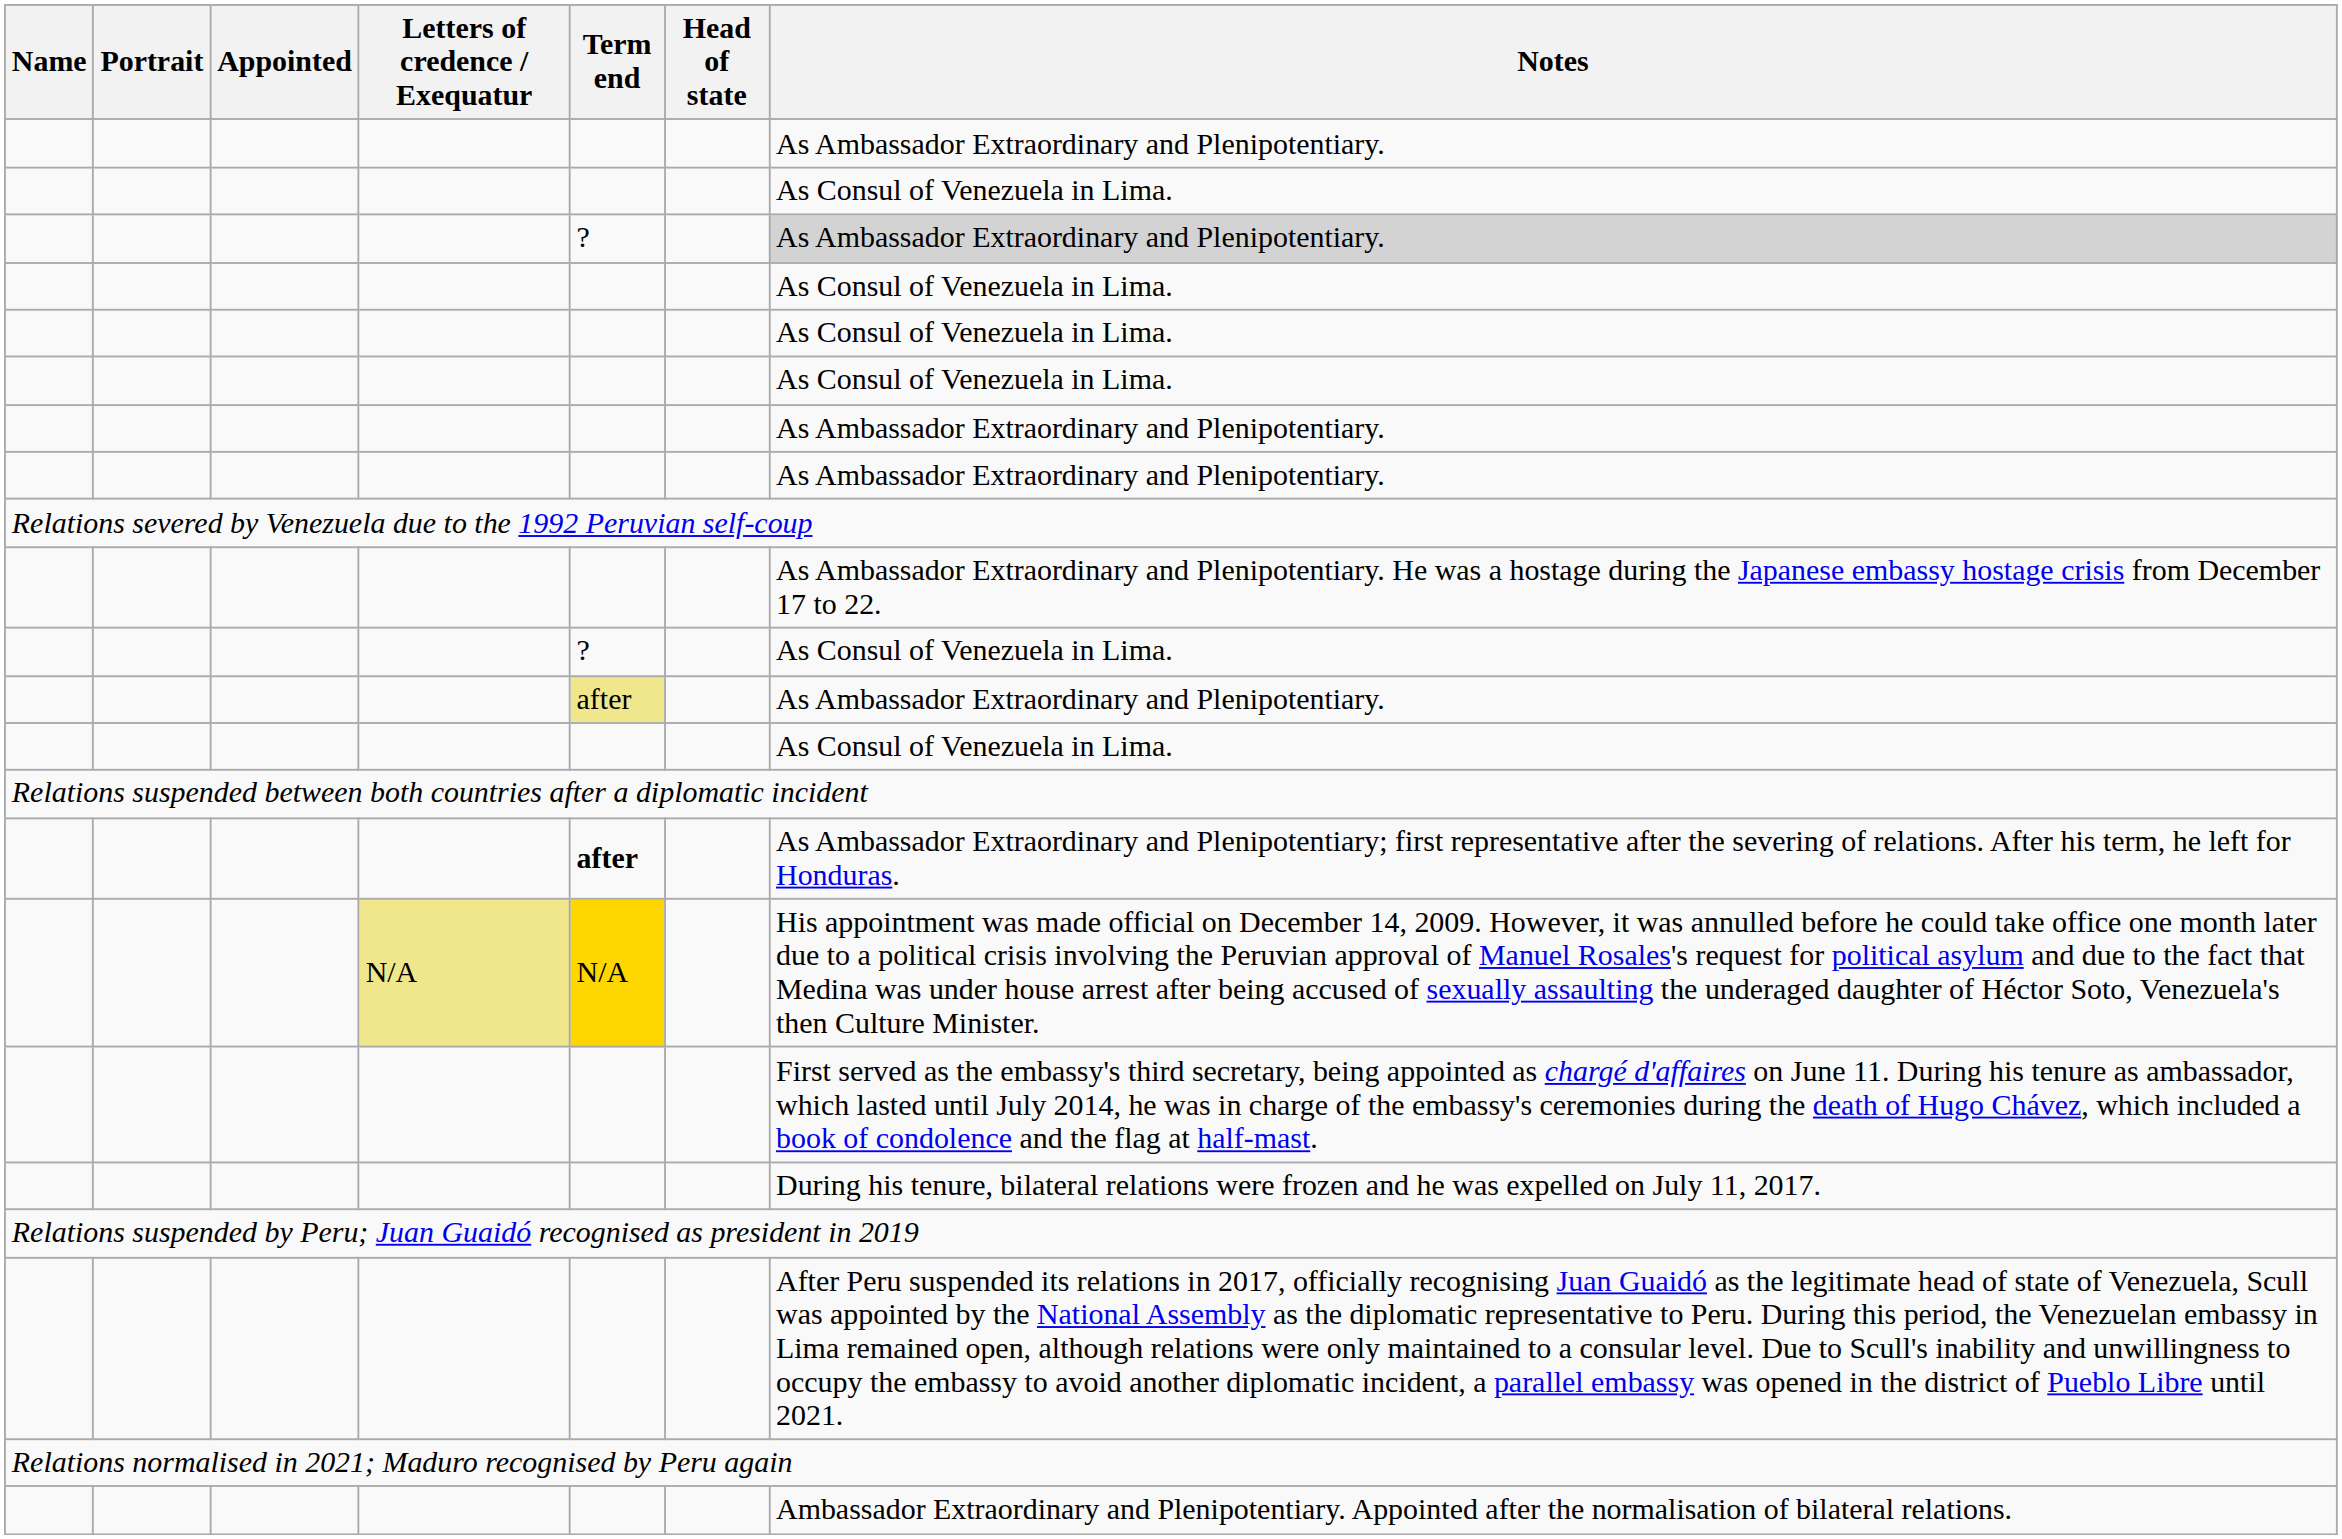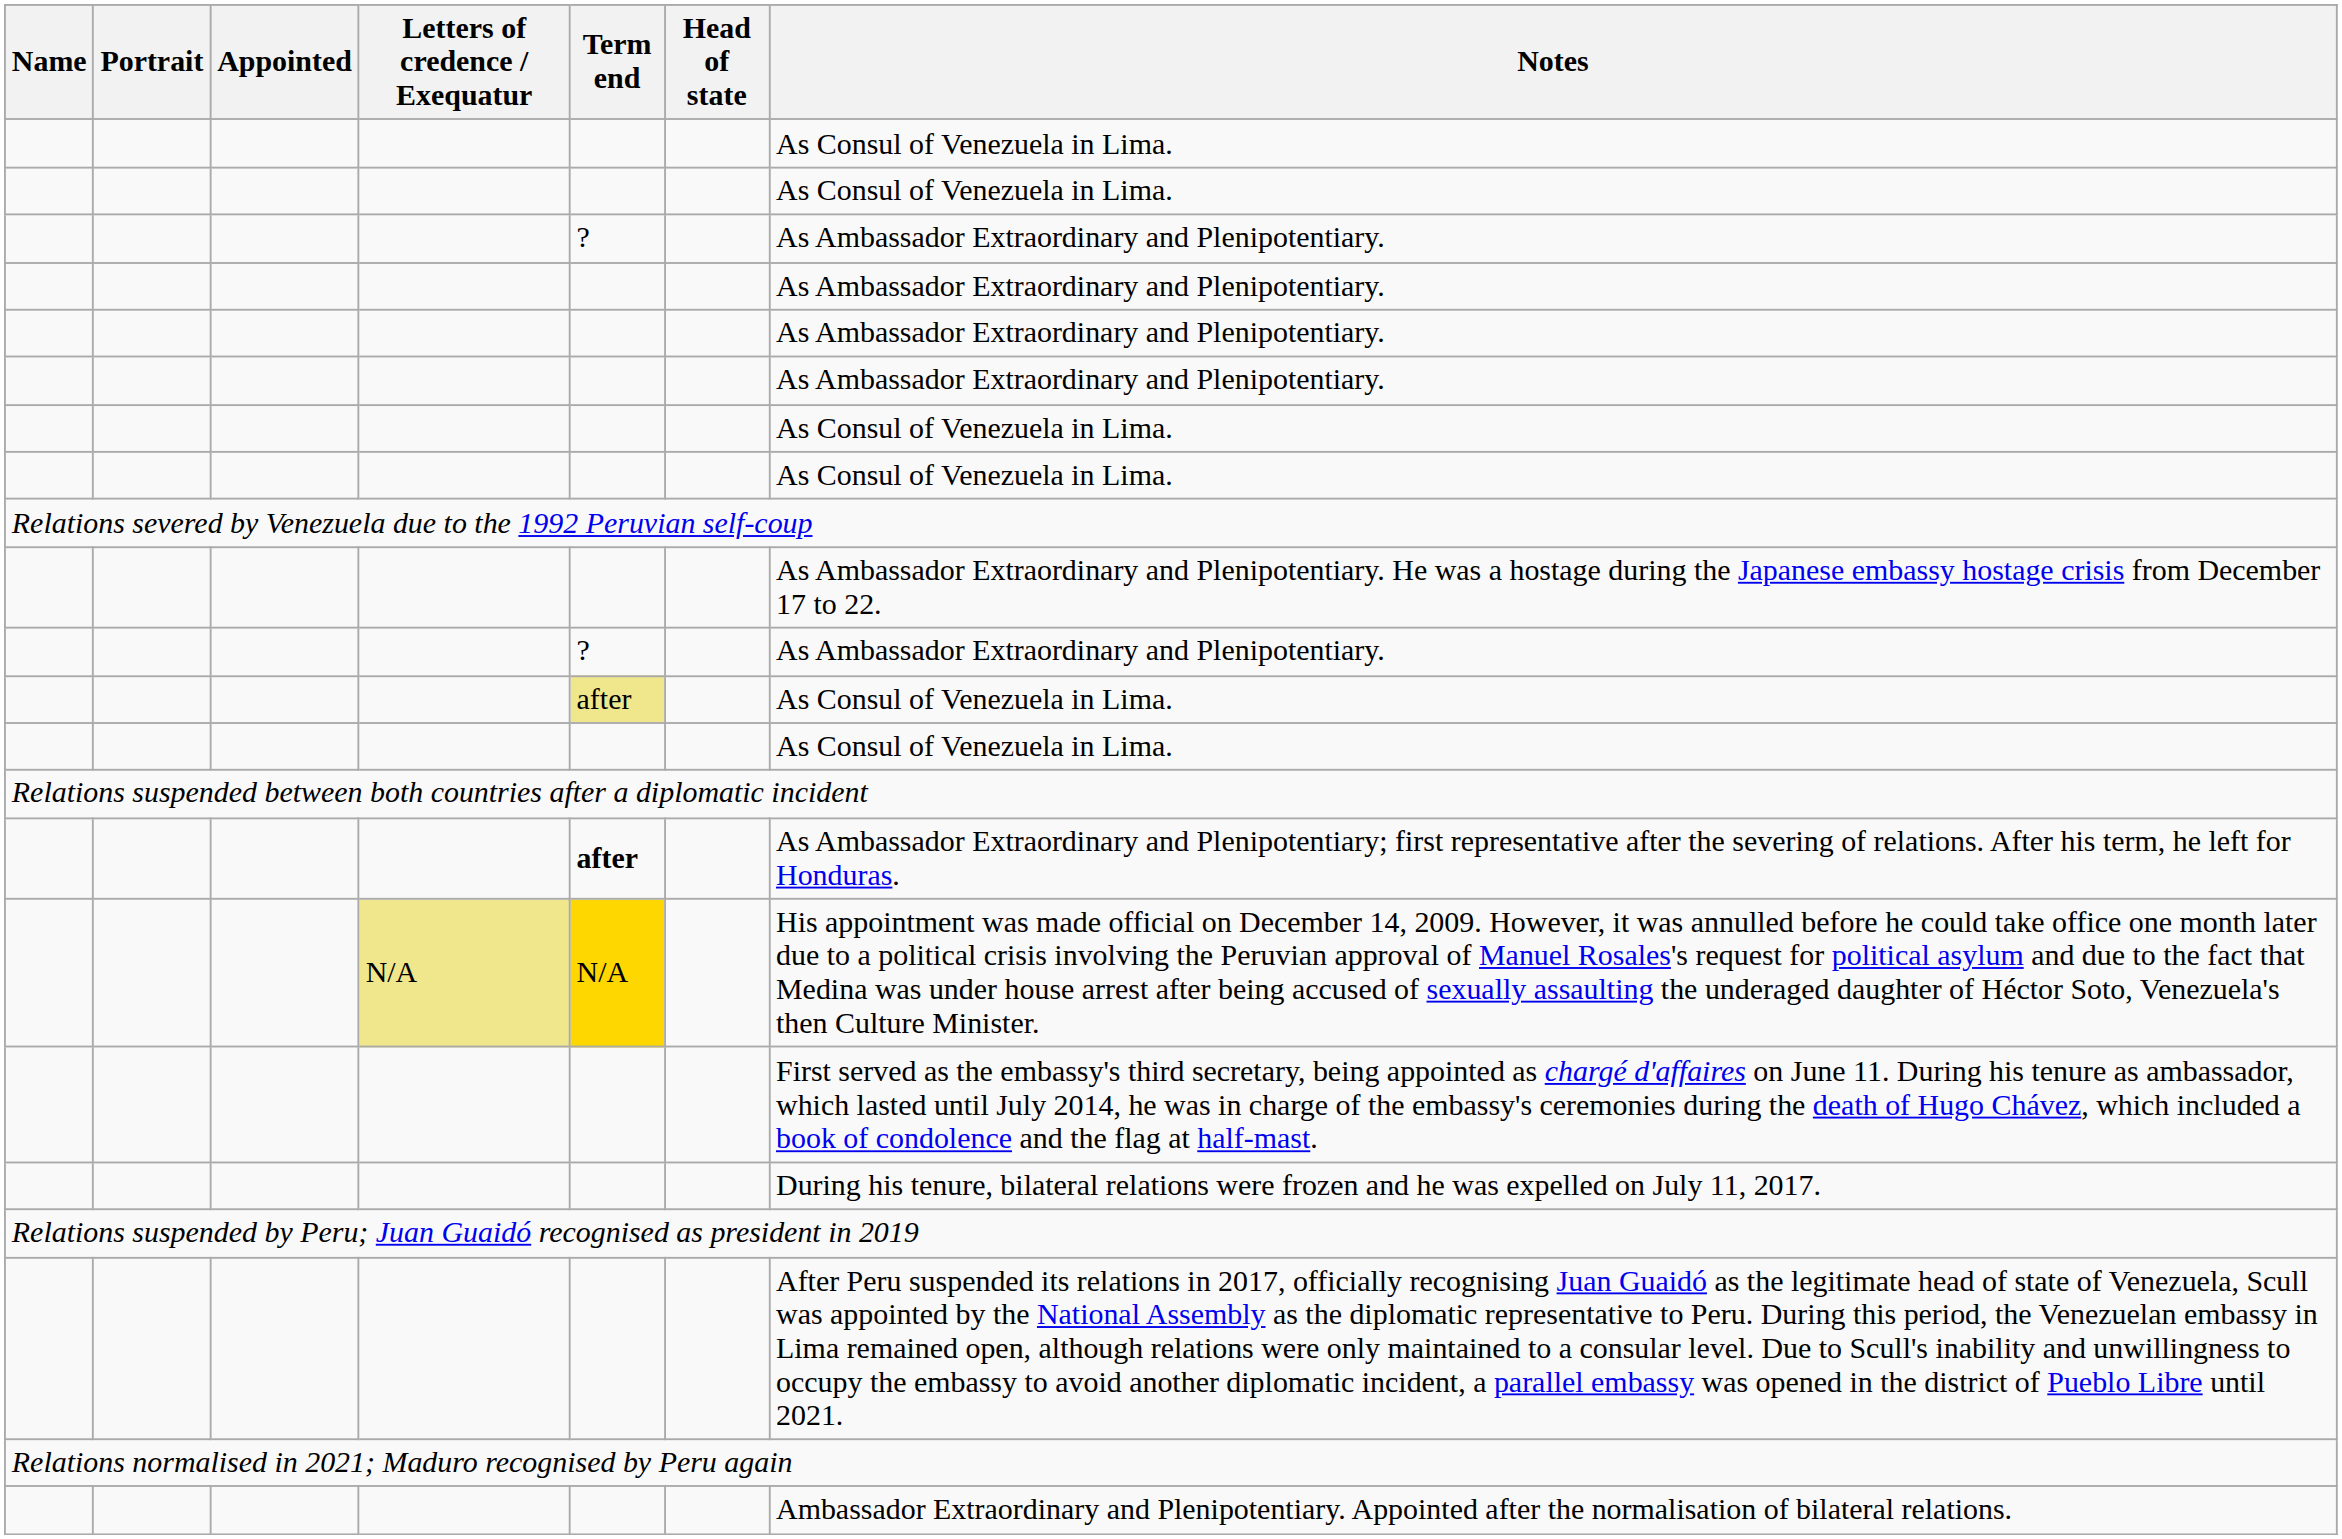(1080, 142) As Ambassador Extraordinary and Plenipotentiary. -> (974, 142) As Consul of Venezuela in Lima.
(1080, 237) lightgrey background -> (1080, 237) no background
(974, 285) As Consul of Venezuela in Lima. -> (1080, 285) As Ambassador Extraordinary and Plenipotentiary.
(974, 332) As Consul of Venezuela in Lima. -> (1080, 332) As Ambassador Extraordinary and Plenipotentiary.
(974, 380) As Consul of Venezuela in Lima. -> (1080, 380) As Ambassador Extraordinary and Plenipotentiary.
(1080, 427) As Ambassador Extraordinary and Plenipotentiary. -> (974, 427) As Consul of Venezuela in Lima.
(1080, 475) As Ambassador Extraordinary and Plenipotentiary. -> (974, 475) As Consul of Venezuela in Lima.
(974, 651) As Consul of Venezuela in Lima. -> (1080, 651) As Ambassador Extraordinary and Plenipotentiary.
(1080, 698) As Ambassador Extraordinary and Plenipotentiary. -> (974, 698) As Consul of Venezuela in Lima.
